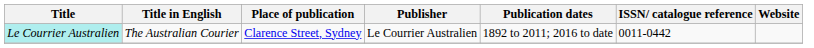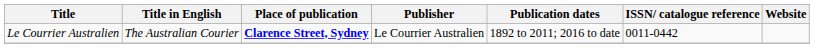(63, 33) paleturquoise background -> (63, 33) no background
(303, 33) normal -> (306, 33) bold
